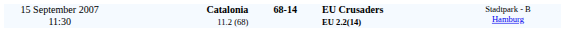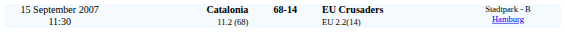(342, 22) bold -> (341, 22) normal
